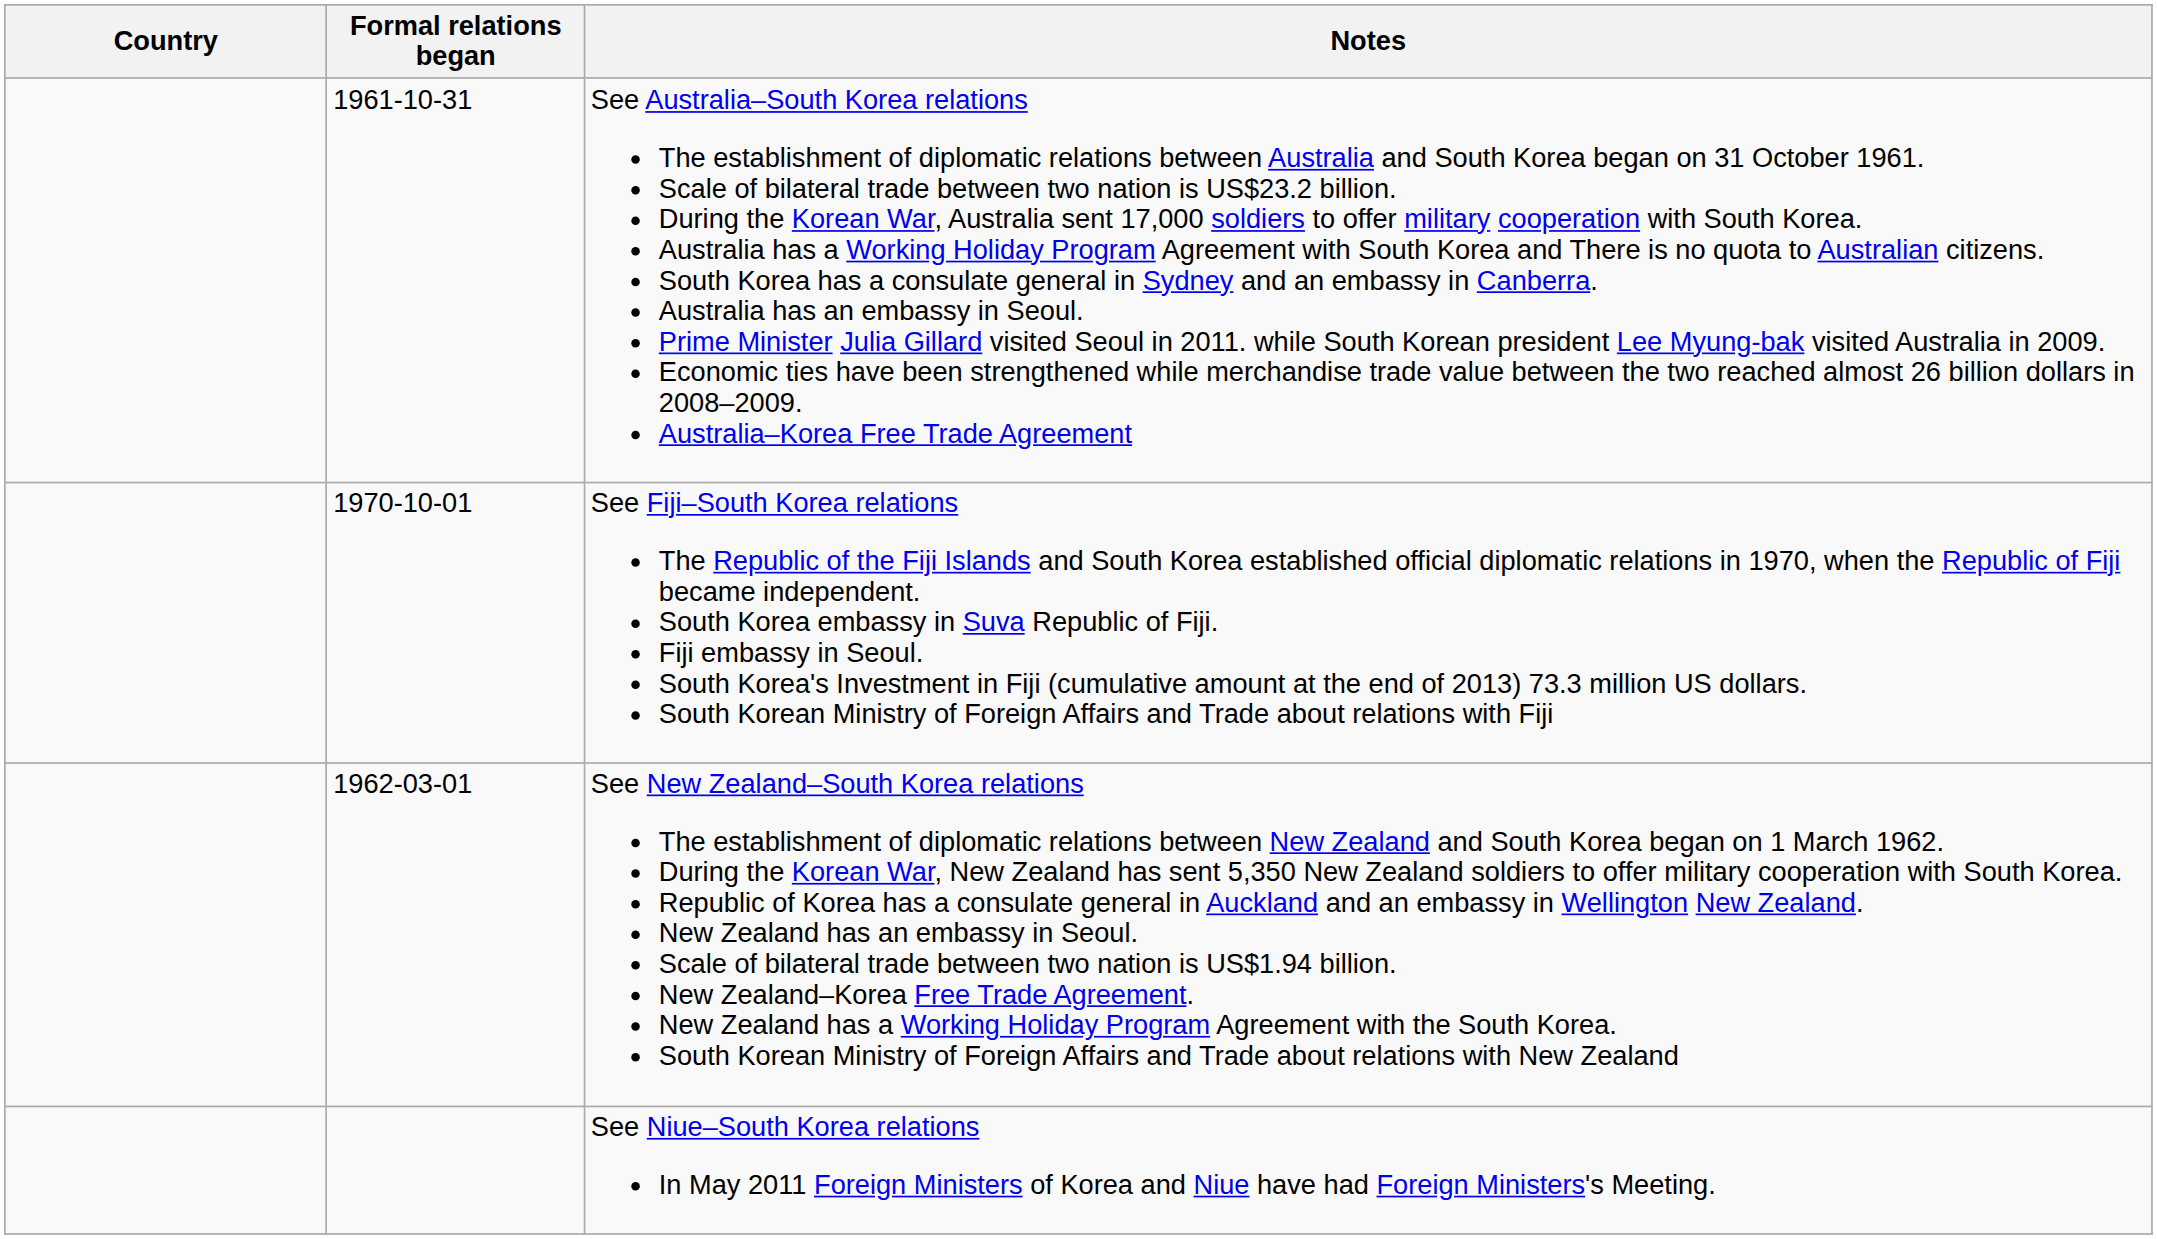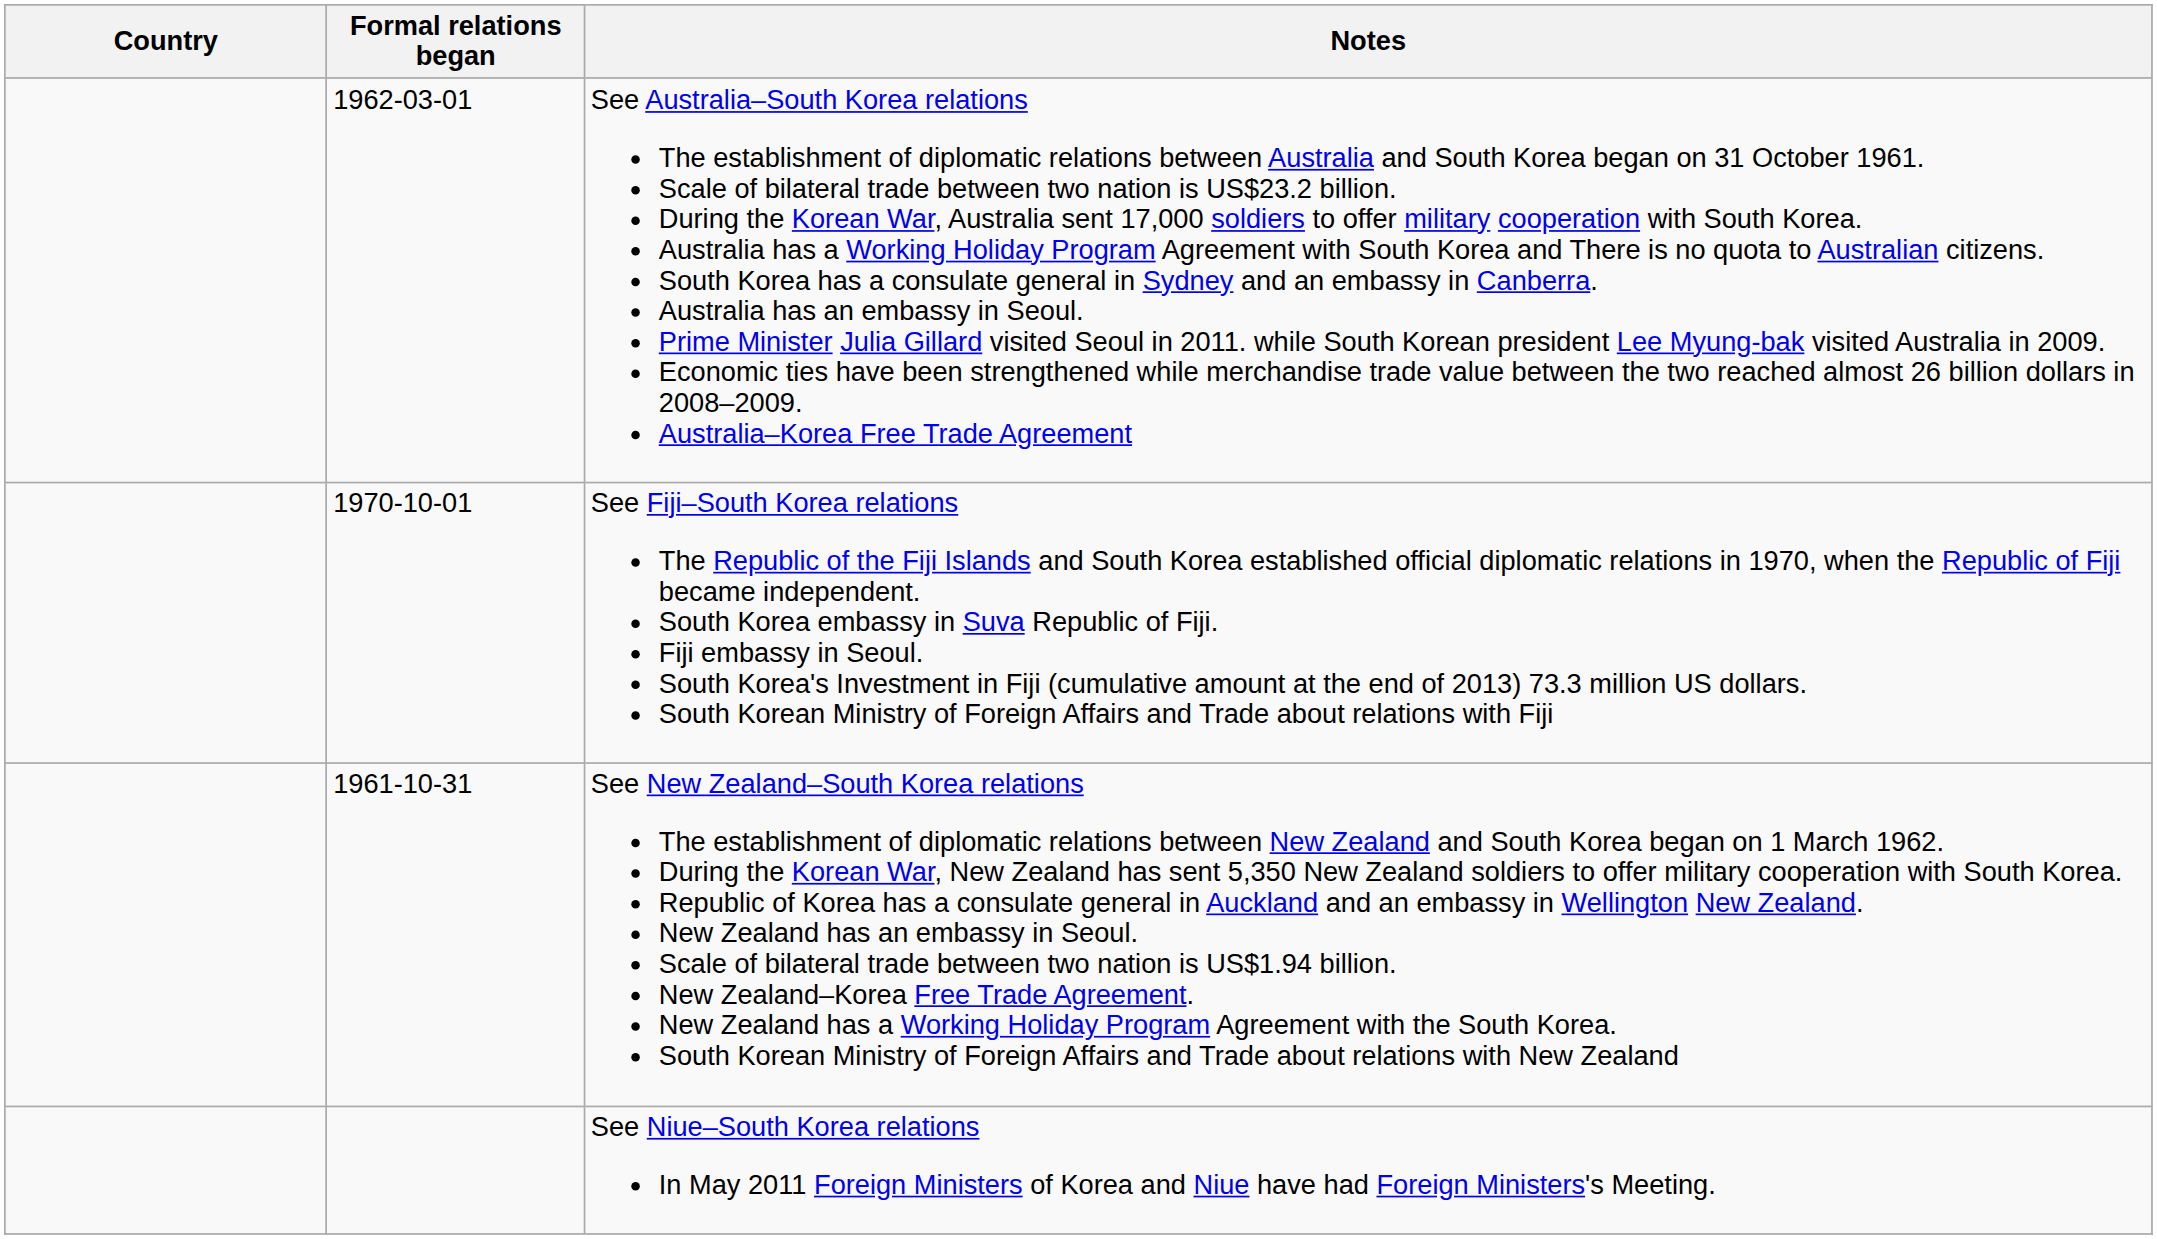(403, 99) 1961-10-31 -> (403, 99) 1962-03-01
(403, 784) 1962-03-01 -> (403, 784) 1961-10-31
